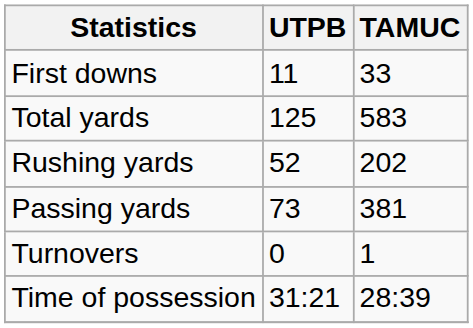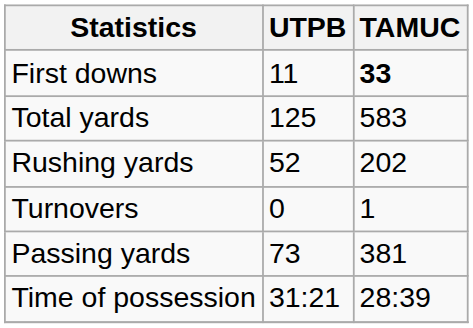(375, 72) normal -> (375, 72) bold
rows swapped: (101, 208) <-> (75, 253)
